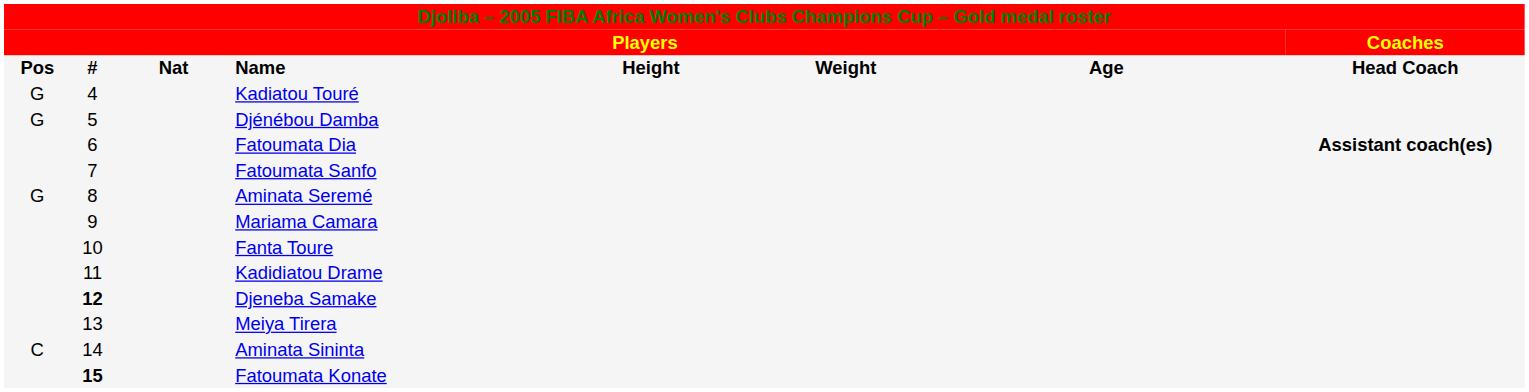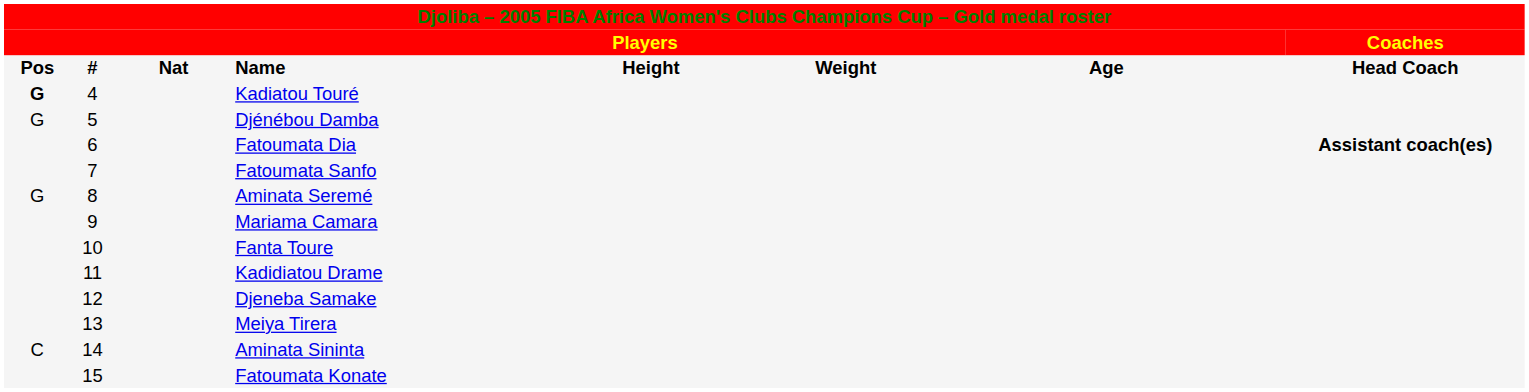(37, 94) normal -> (37, 94) bold
(92, 298) bold -> (92, 298) normal
(92, 375) bold -> (92, 375) normal
